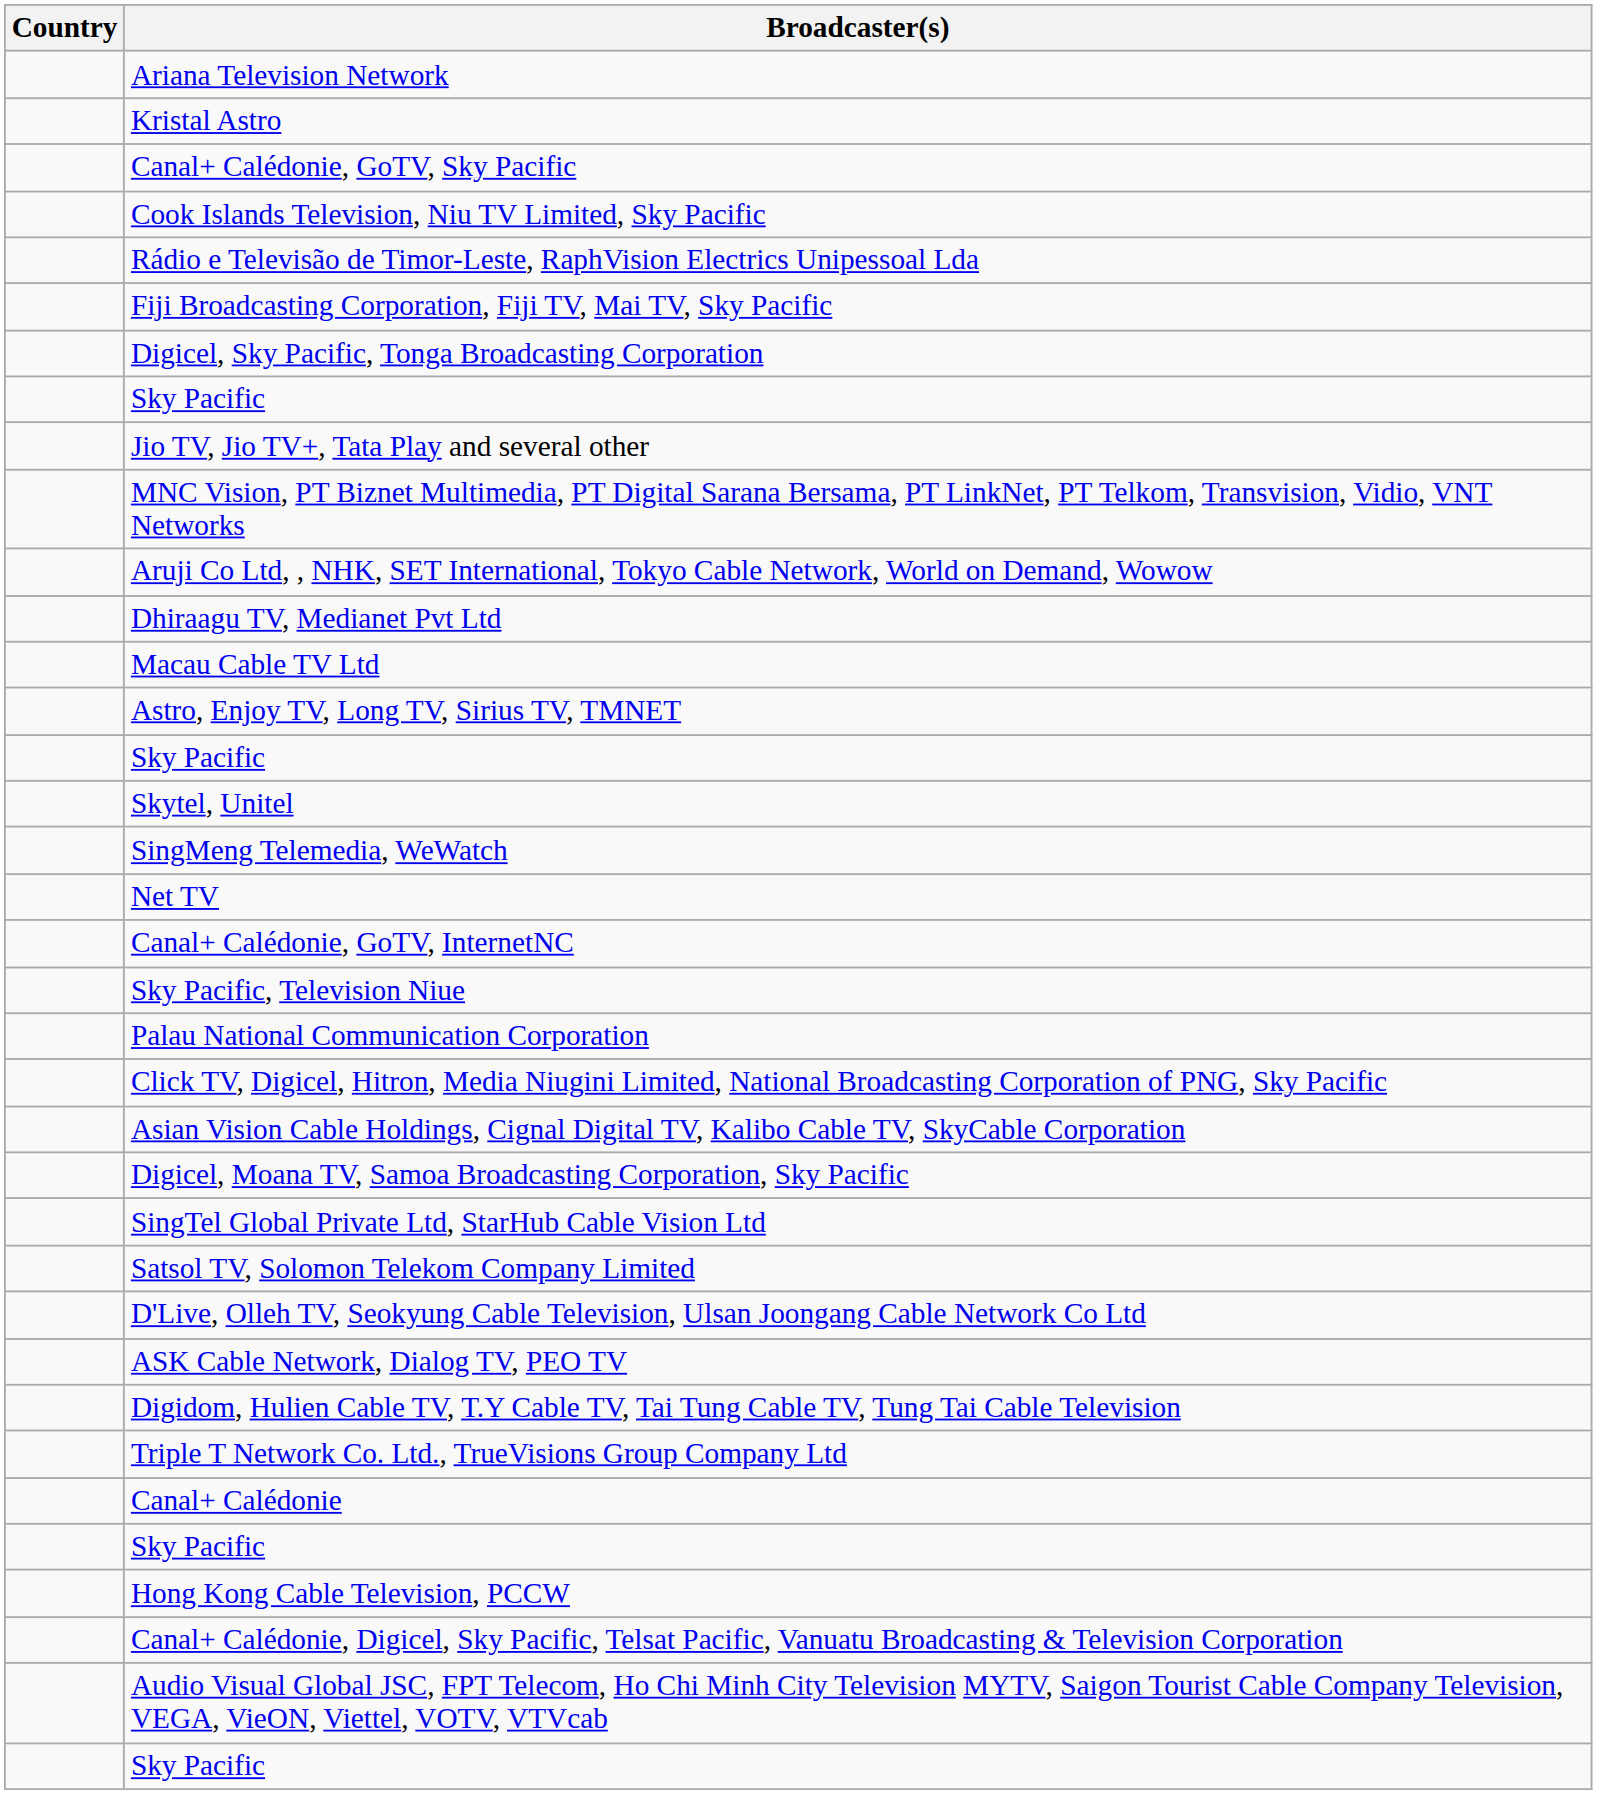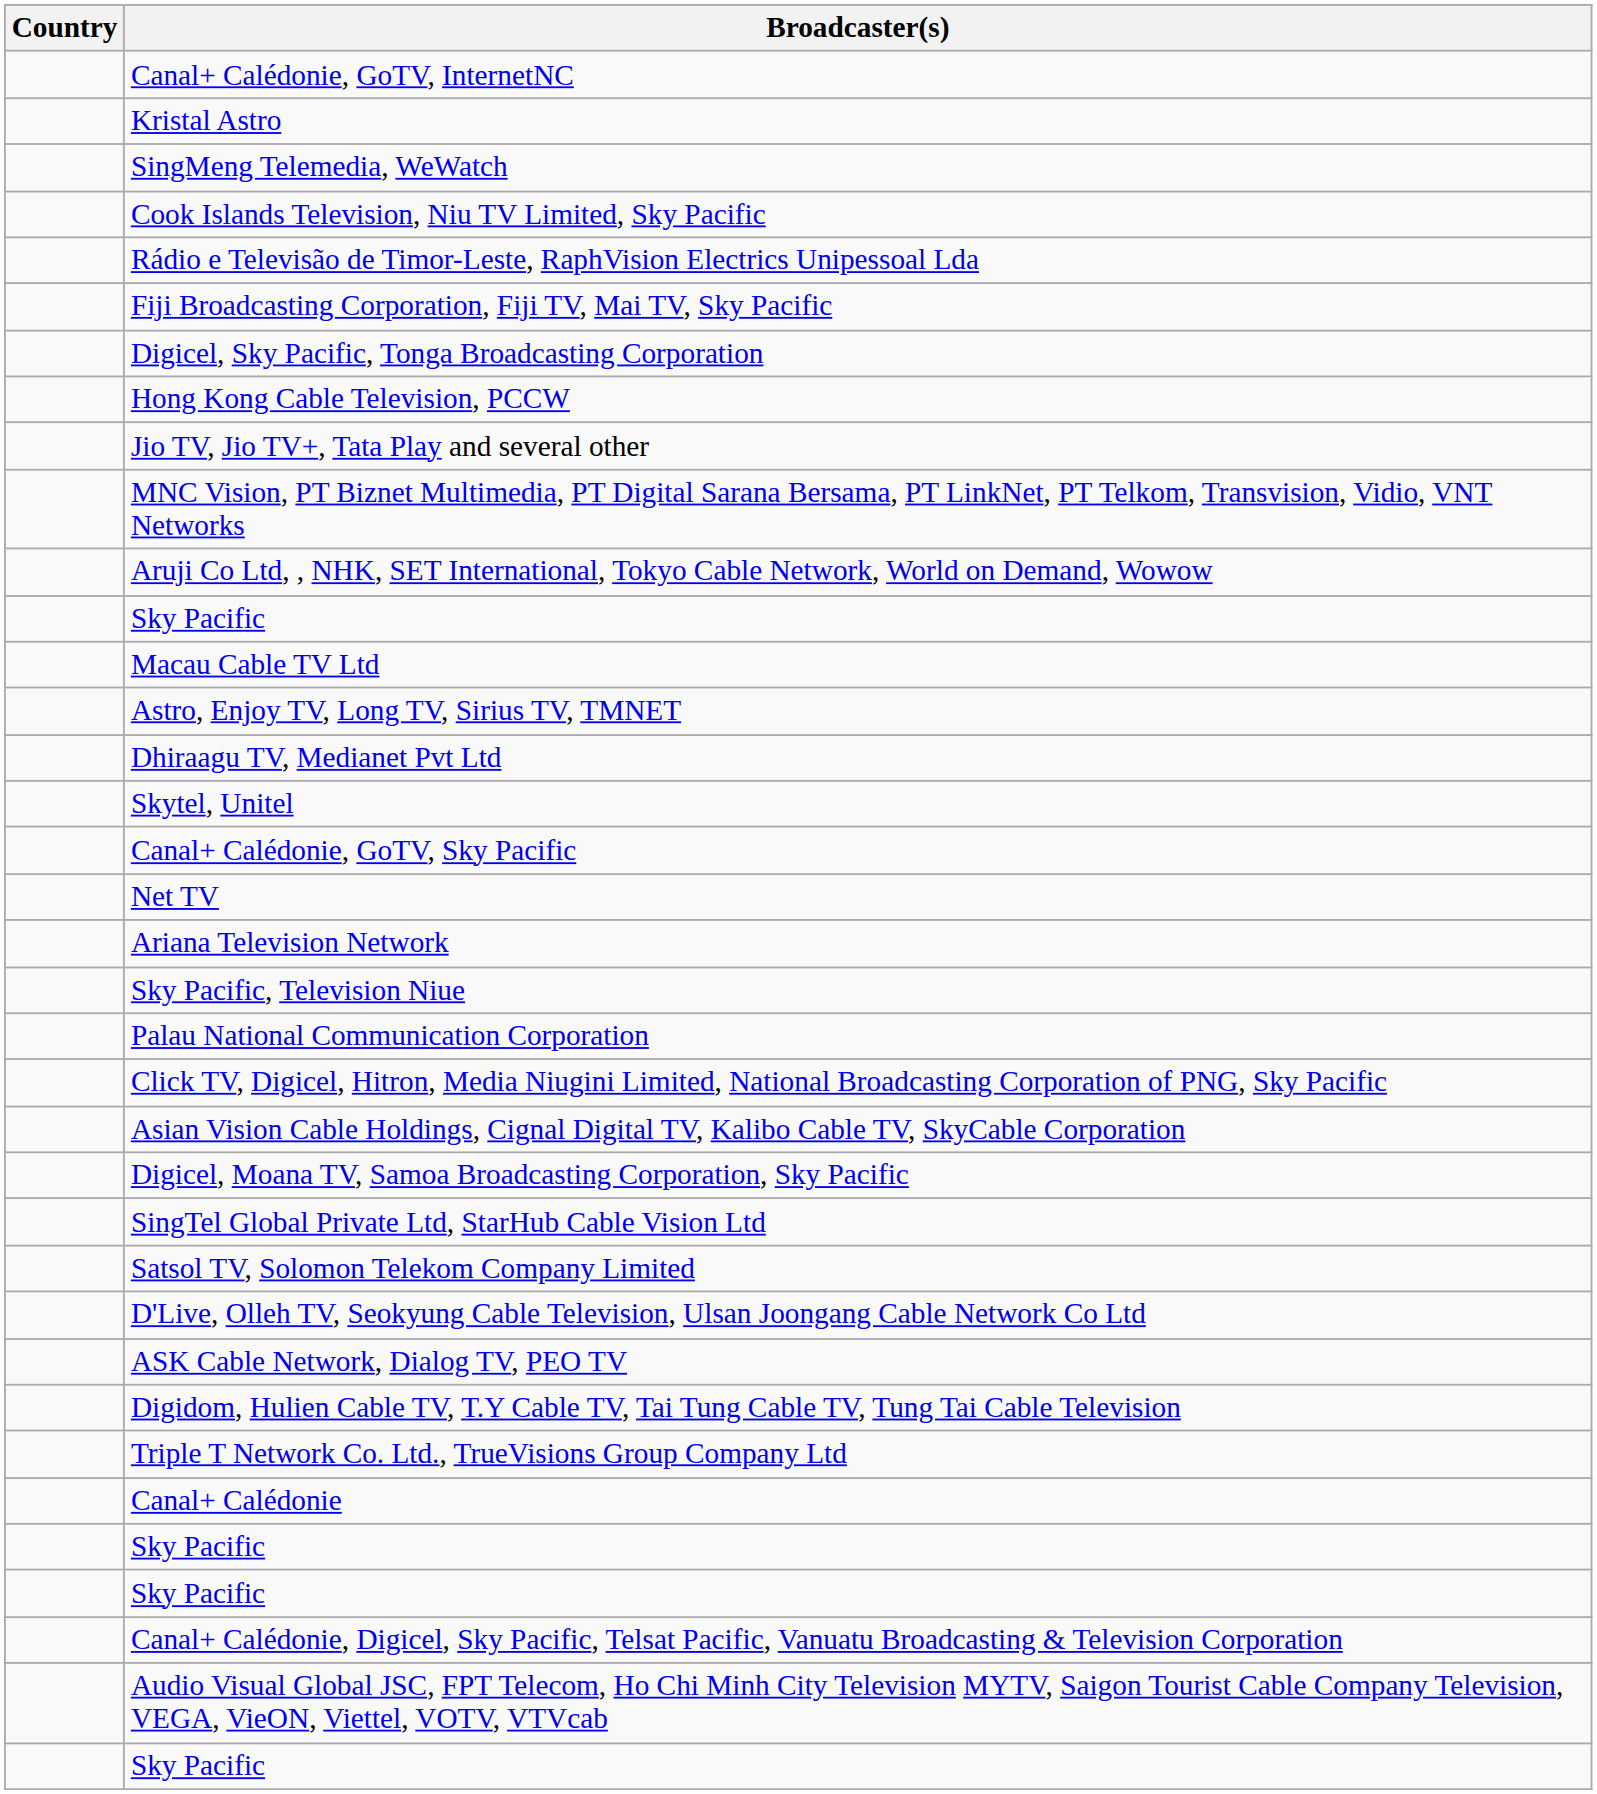(290, 74) Ariana Television Network -> (352, 74) Canal+ Calédonie, GoTV, InternetNC
(354, 167) Canal+ Calédonie, GoTV, Sky Pacific -> (319, 167) SingMeng Telemedia, WeWatch
(198, 399) Sky Pacific -> (350, 399) Hong Kong Cable Television, PCCW
(316, 617) Dhiraagu TV, Medianet Pvt Ltd -> (198, 617) Sky Pacific
(198, 757) Sky Pacific -> (316, 757) Dhiraagu TV, Medianet Pvt Ltd
(319, 850) SingMeng Telemedia, WeWatch -> (354, 850) Canal+ Calédonie, GoTV, Sky Pacific
(352, 942) Canal+ Calédonie, GoTV, InternetNC -> (290, 942) Ariana Television Network
(350, 1593) Hong Kong Cable Television, PCCW -> (198, 1593) Sky Pacific
